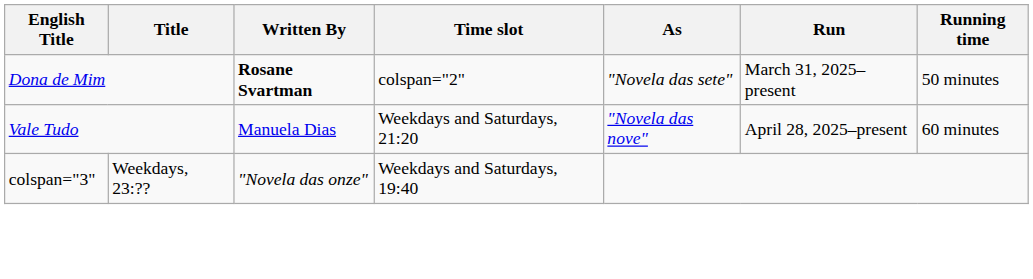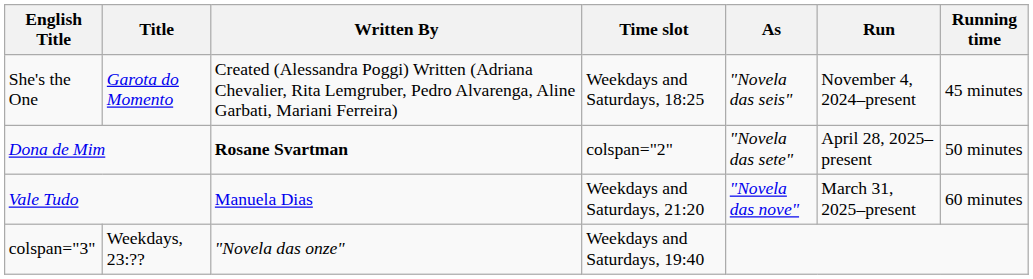+ row: (40, 89)
(805, 79) March 31, 2025–present -> (877, 149) April 28, 2025–present
(826, 129) April 28, 2025–present -> (869, 199) March 31, 2025–present
